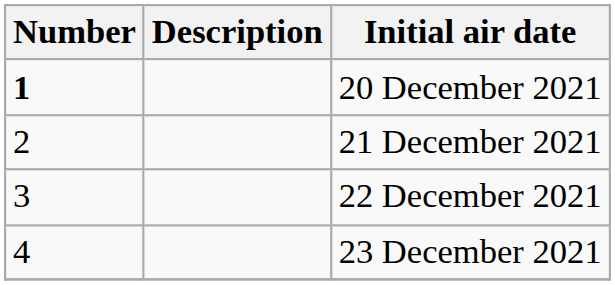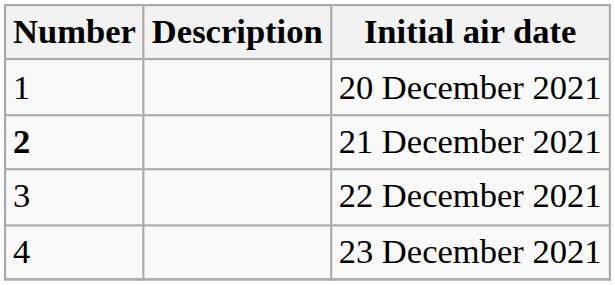(22, 86) bold -> (22, 86) normal
(22, 141) normal -> (22, 141) bold
